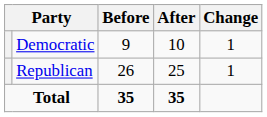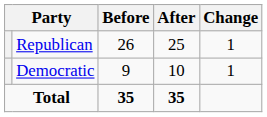rows swapped: (54, 71) <-> (55, 44)
